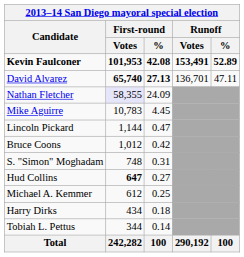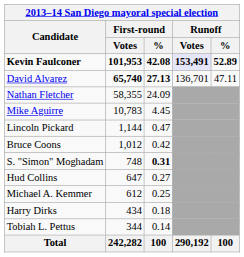(192, 62) no background -> (192, 62) lavender background
(128, 95) lavender background -> (128, 95) no background
(161, 161) normal -> (161, 161) bold
(134, 177) bold -> (134, 177) normal
